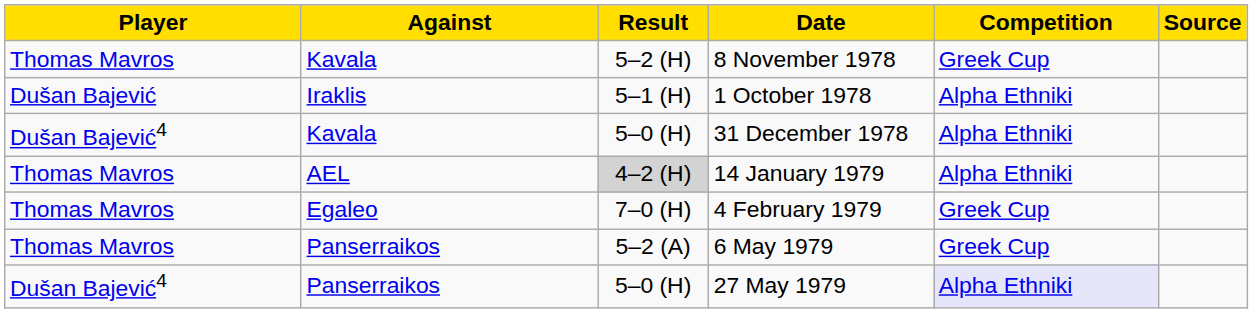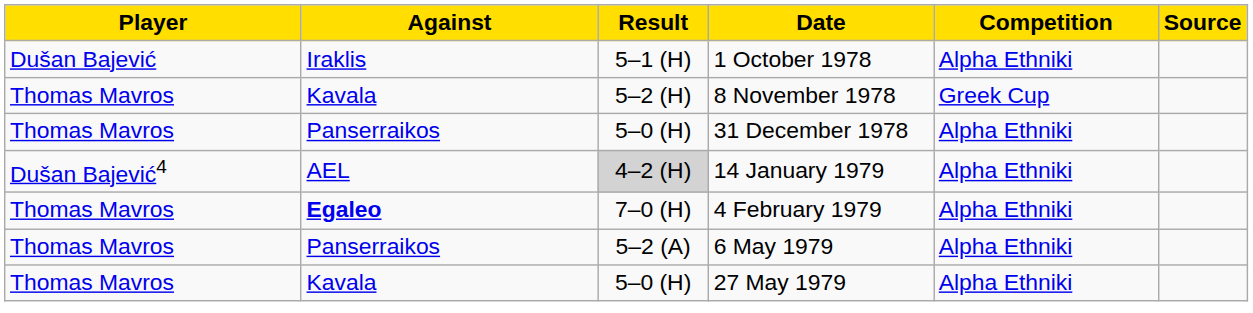rows swapped: (793, 95) <-> (805, 58)
(88, 134) Dušan Bajević4 -> (92, 131) Thomas Mavros
(342, 134) Kavala -> (373, 131) Panserraikos
(92, 173) Thomas Mavros -> (88, 170) Dušan Bajević4
(342, 210) normal -> (344, 210) bold
(994, 210) Greek Cup -> (1006, 210) Alpha Ethniki
(994, 246) Greek Cup -> (1006, 246) Alpha Ethniki
(88, 285) Dušan Bajević4 -> (92, 282) Thomas Mavros
(373, 285) Panserraikos -> (342, 282) Kavala
(1006, 285) lavender background -> (1006, 282) no background
